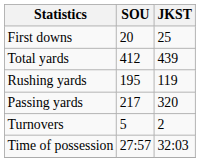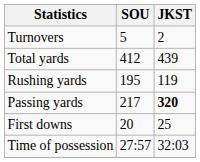rows swapped: (40, 37) <-> (36, 124)
(168, 102) normal -> (168, 102) bold
